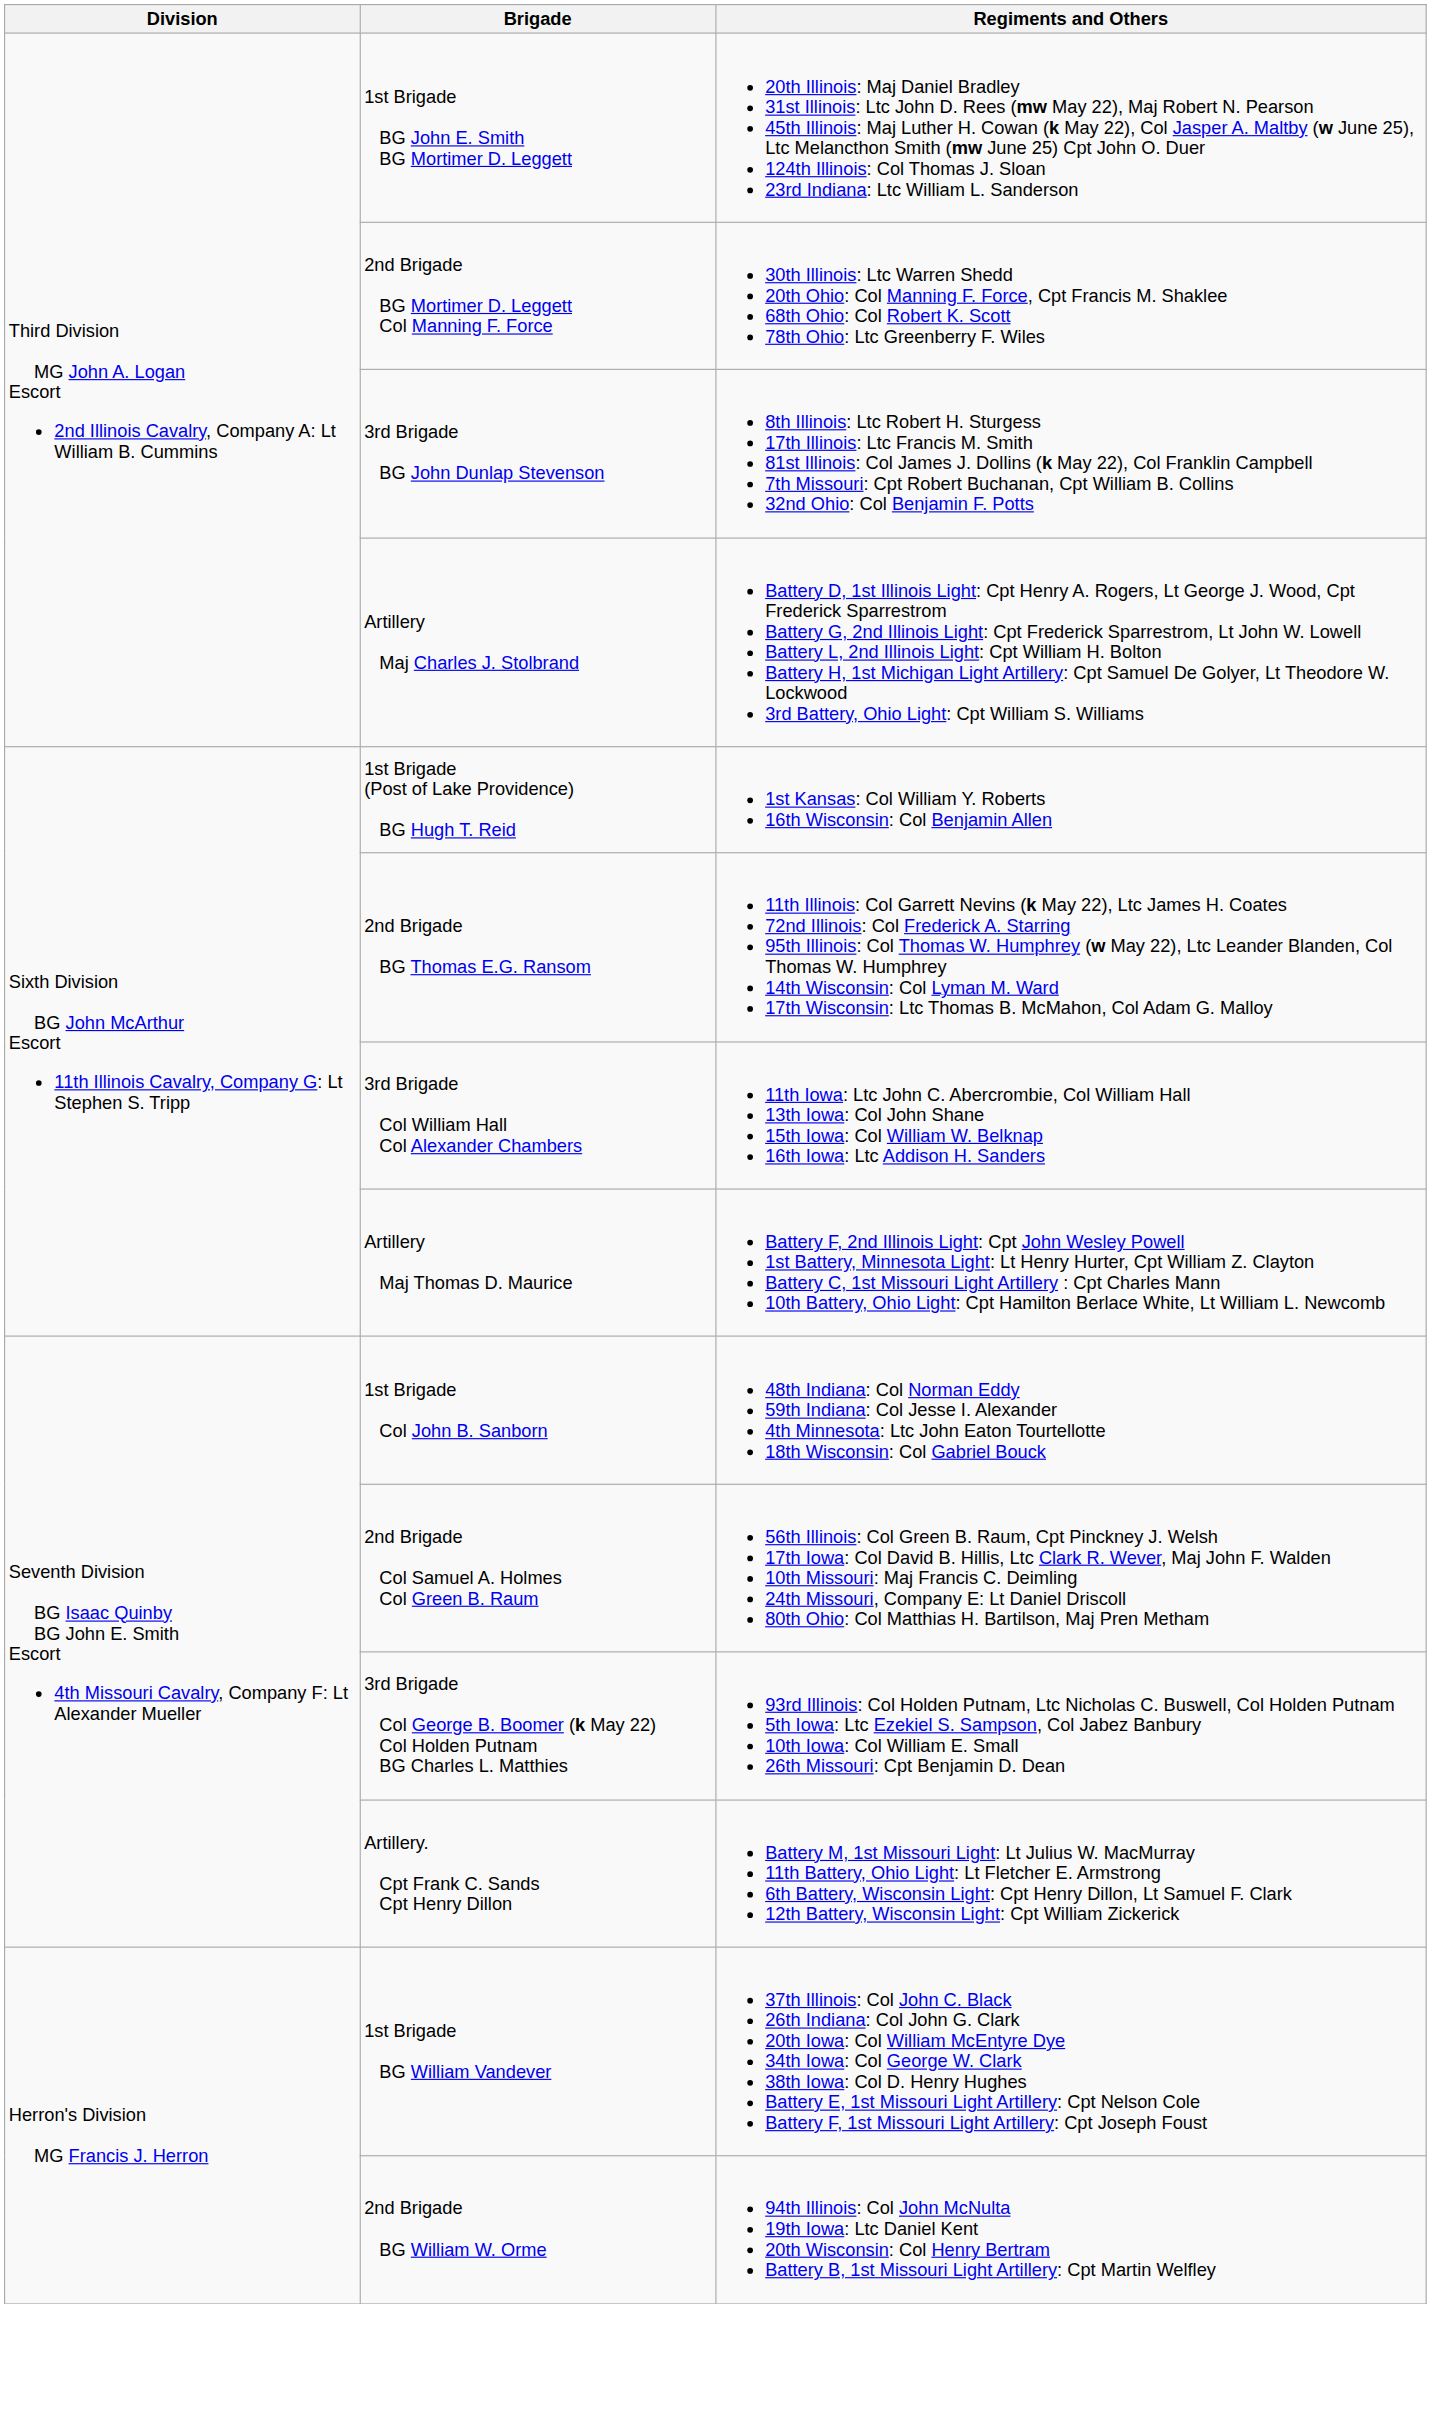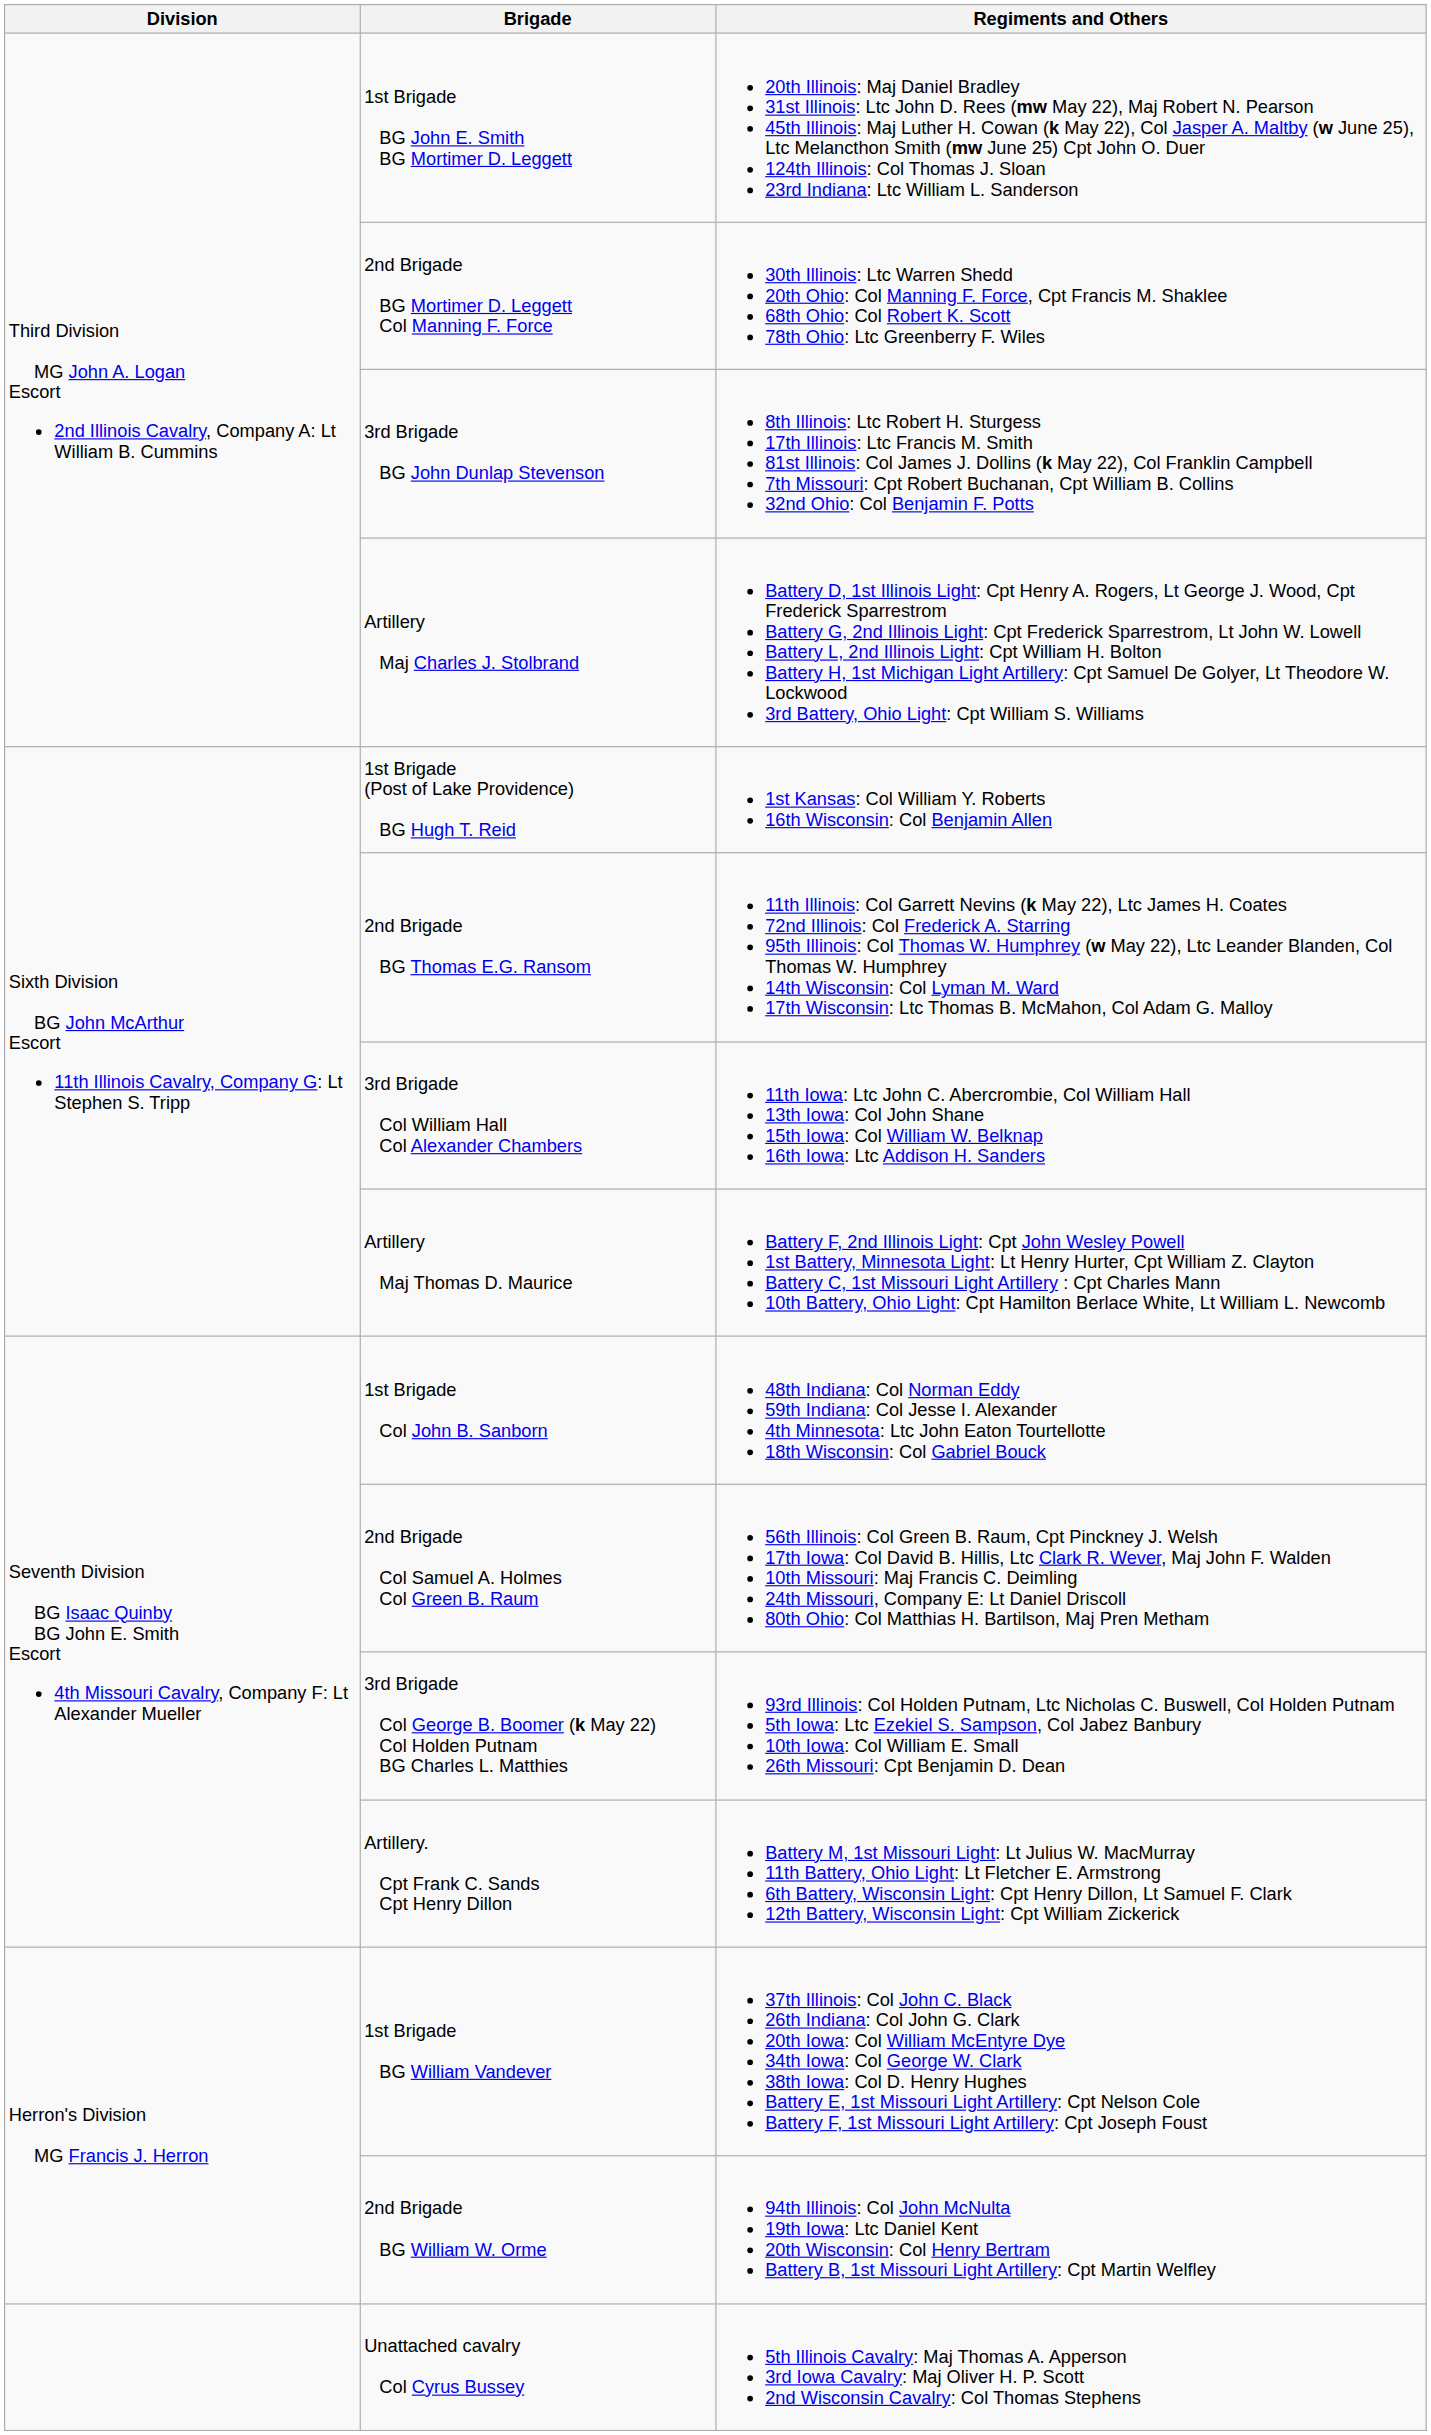+ row: (444, 2366)
